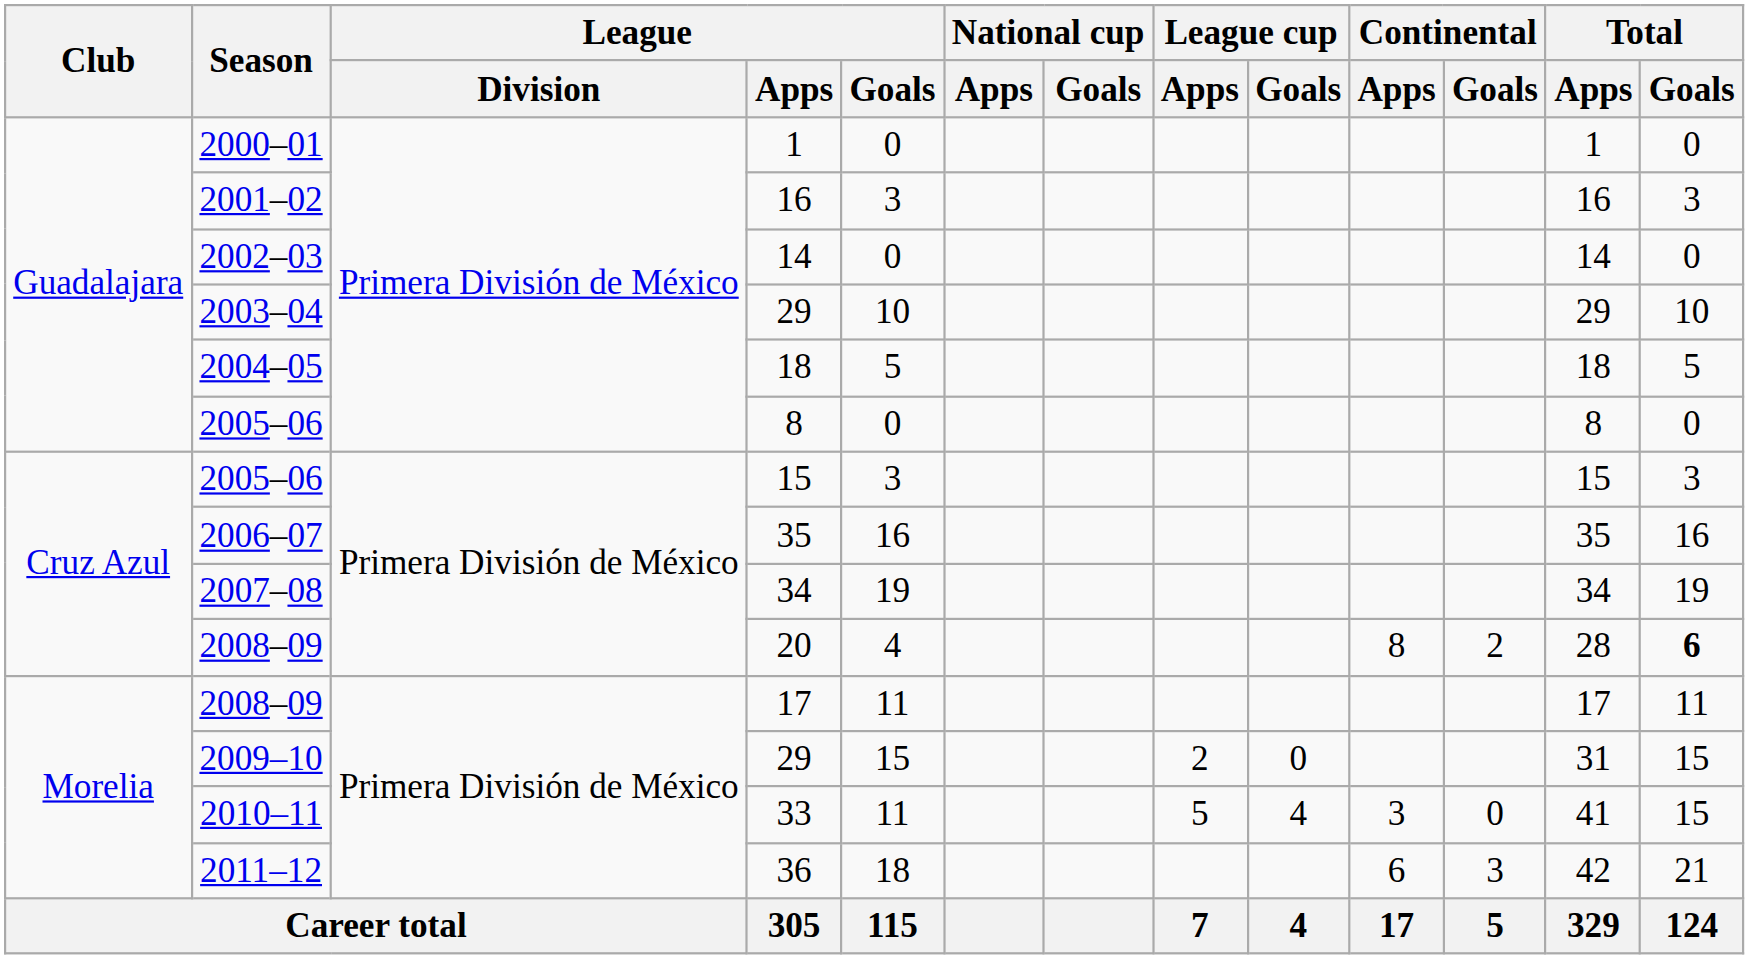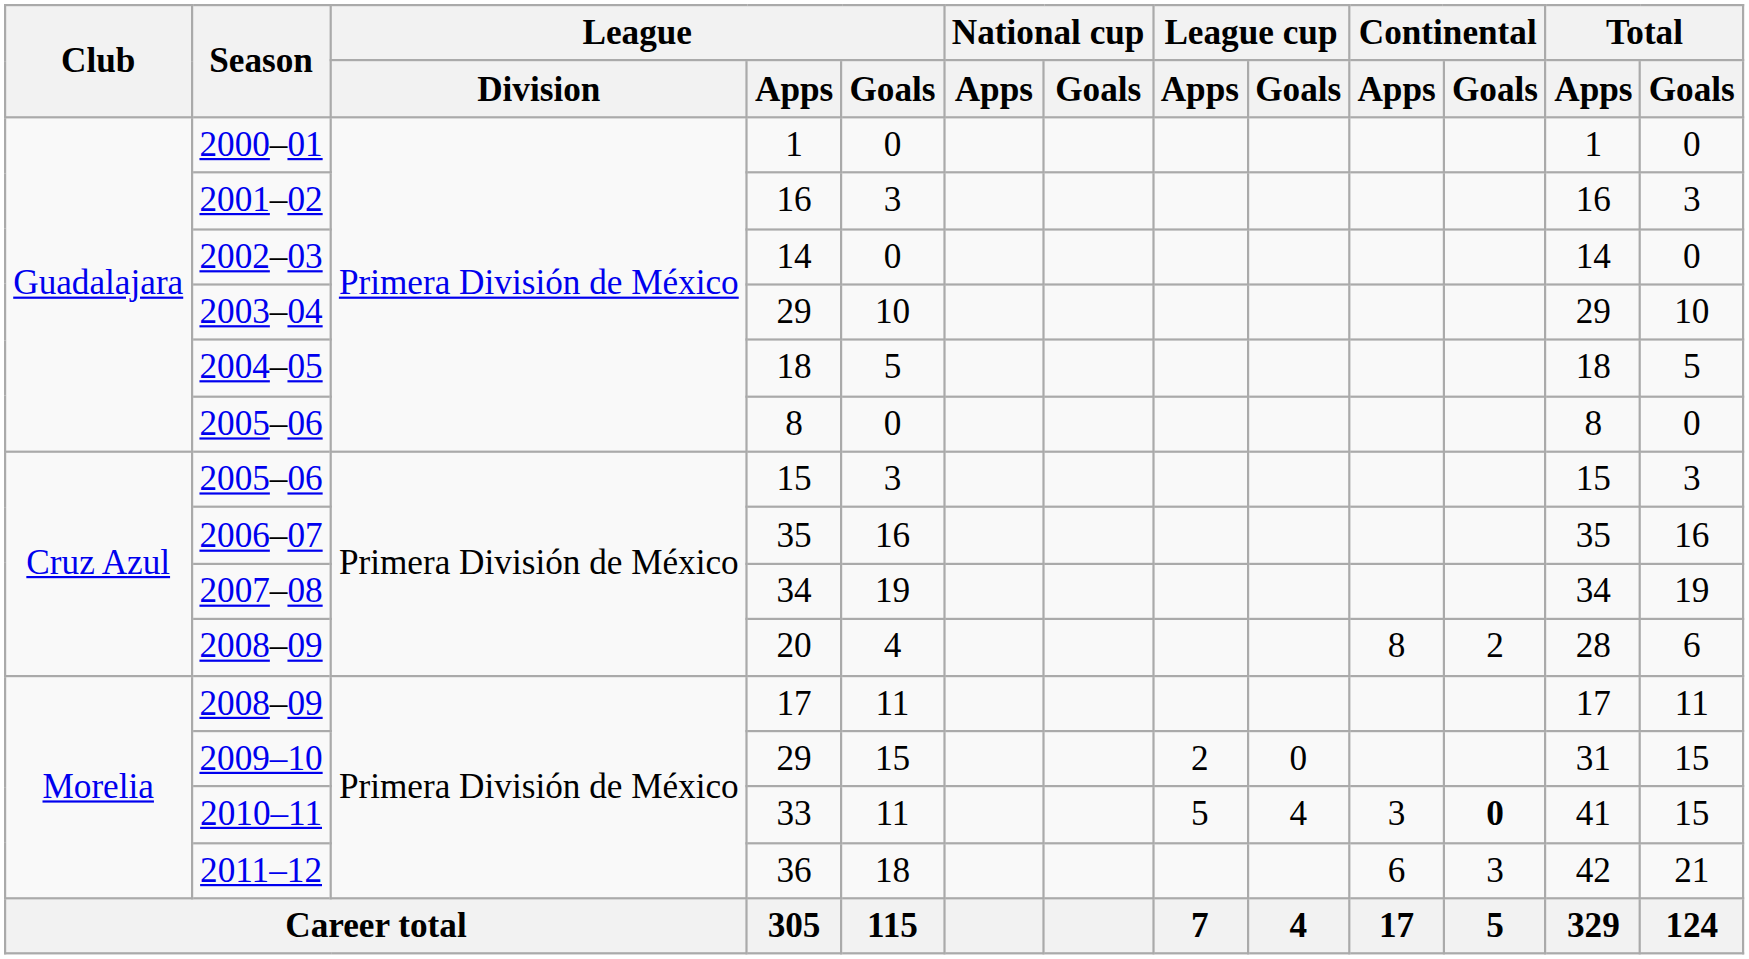(1692, 646) bold -> (1692, 646) normal
(1495, 813) normal -> (1495, 813) bold
